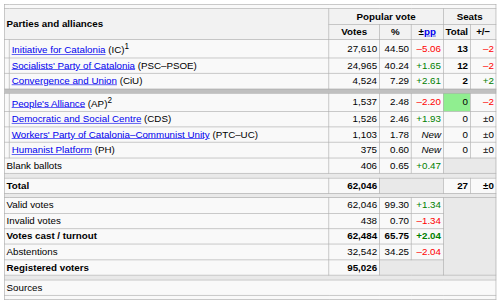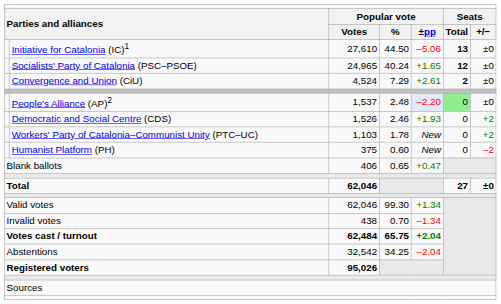(488, 49) –2 -> (488, 49) ±0
(488, 65) –2 -> (488, 65) ±0
(488, 81) +2 -> (488, 81) ±0
(429, 102) no background -> (429, 102) lavender background
(488, 102) –2 -> (488, 102) ±0
(488, 119) ±0 -> (488, 119) +2
(488, 134) ±0 -> (488, 134) +2
(488, 150) ±0 -> (488, 150) –2
